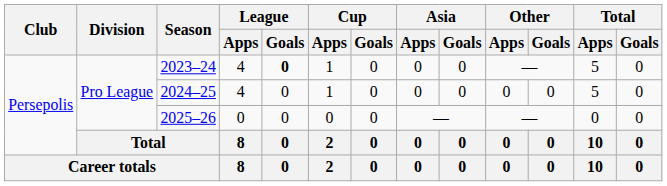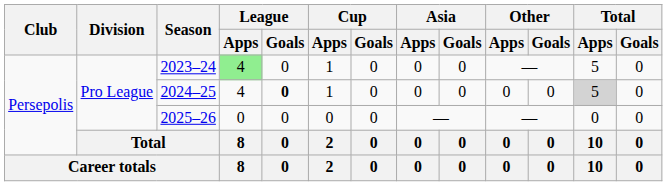(241, 67) no background -> (241, 67) lightgreen background
(285, 67) bold -> (285, 67) normal
(285, 92) normal -> (285, 92) bold
(595, 92) no background -> (595, 92) lightgrey background
